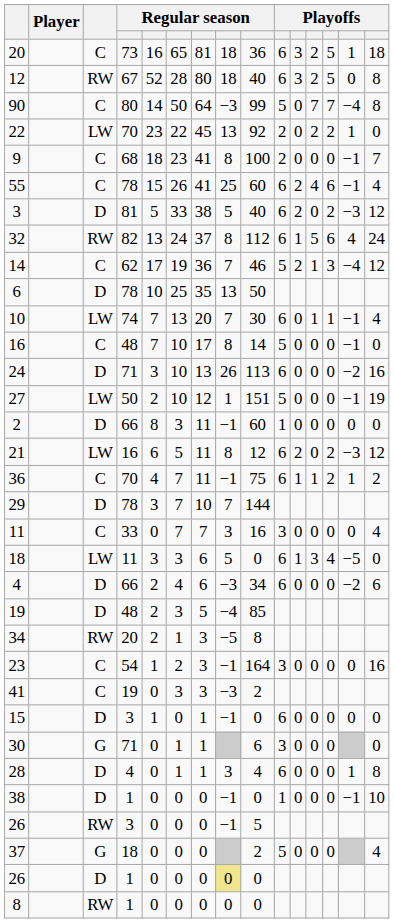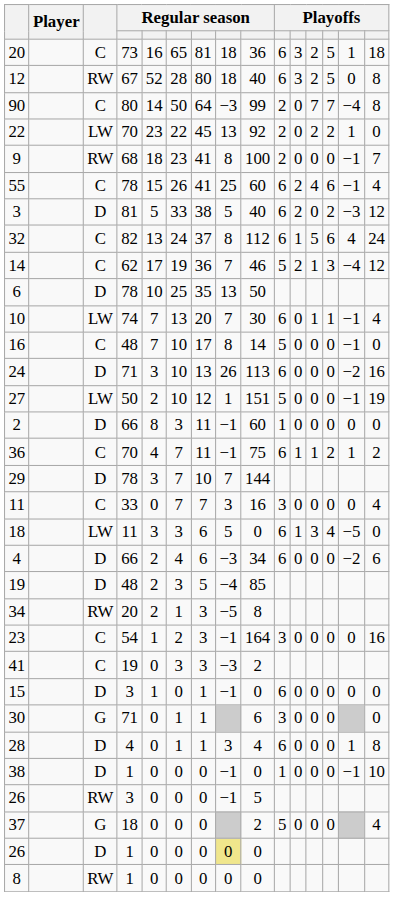(282, 105) 5 -> (282, 105) 2
(100, 158) C -> (100, 158) RW
(100, 238) RW -> (100, 238) C
- row: (17, 451)
